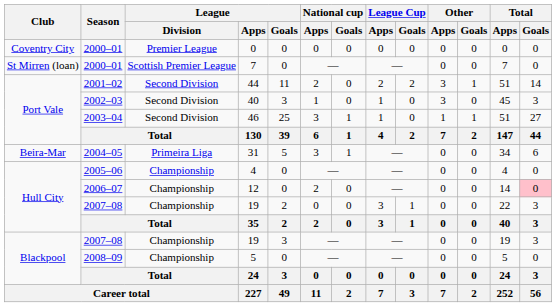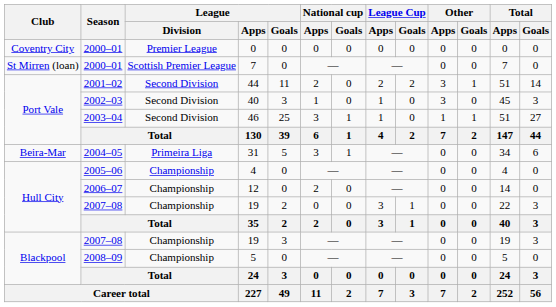(536, 188) pink background -> (536, 188) no background
